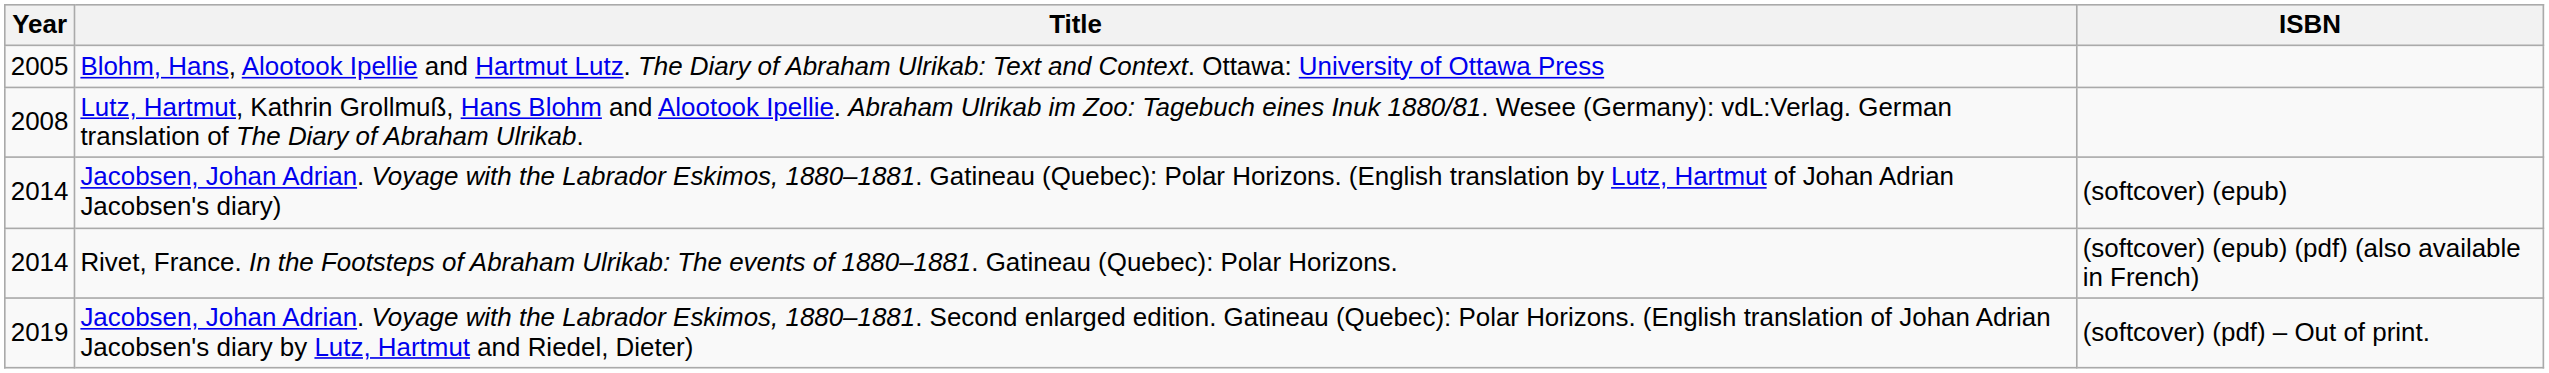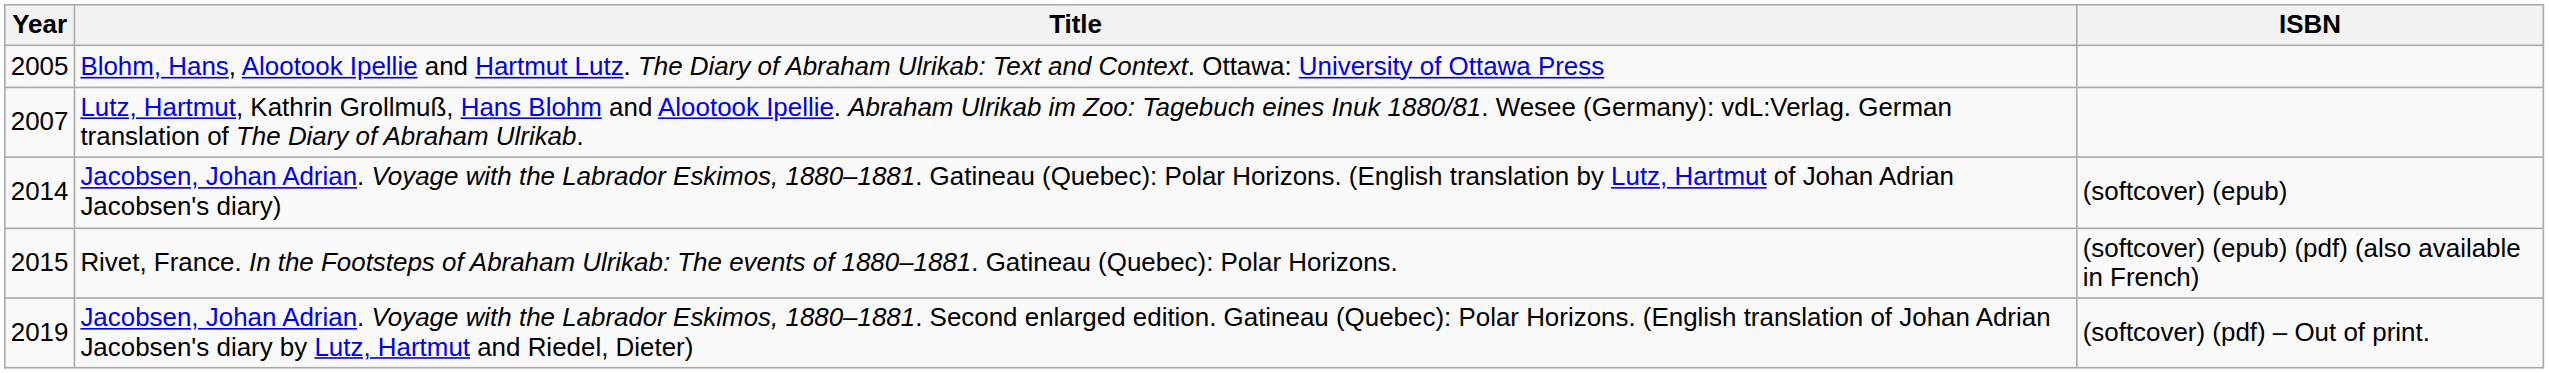(40, 121) 2008 -> (40, 121) 2007
(40, 262) 2014 -> (40, 262) 2015
